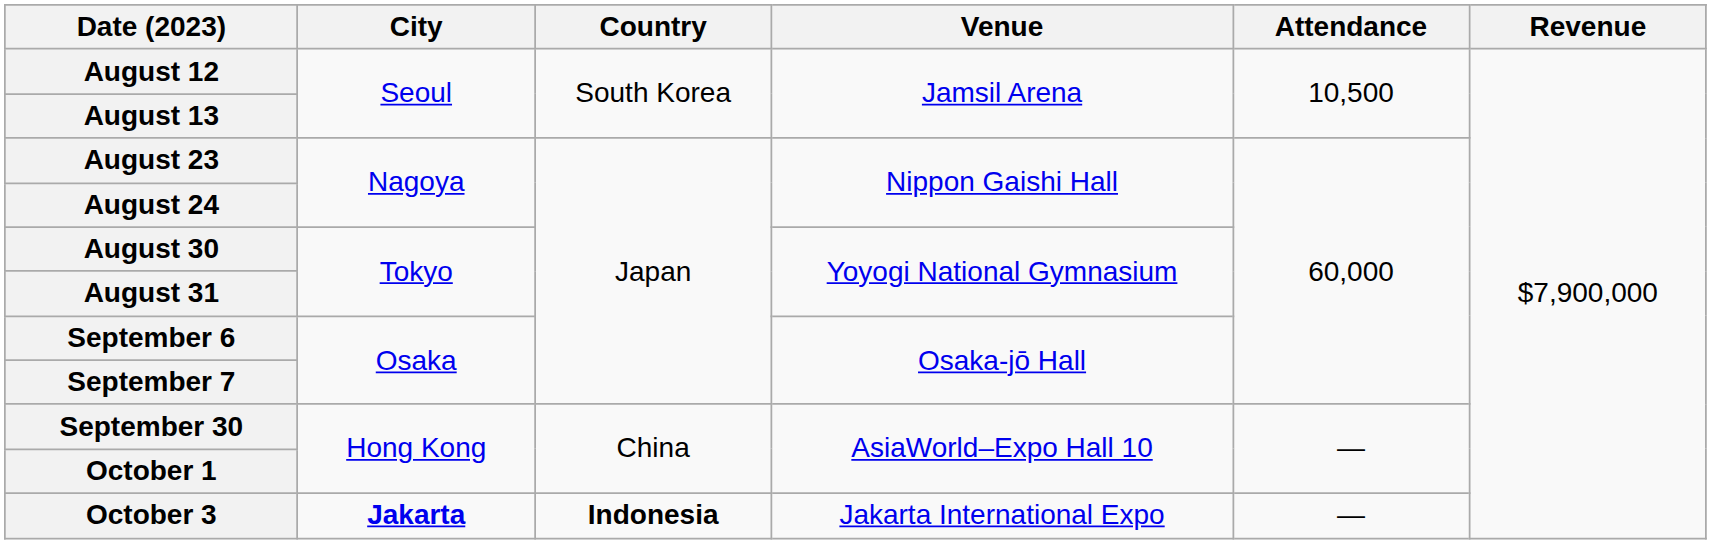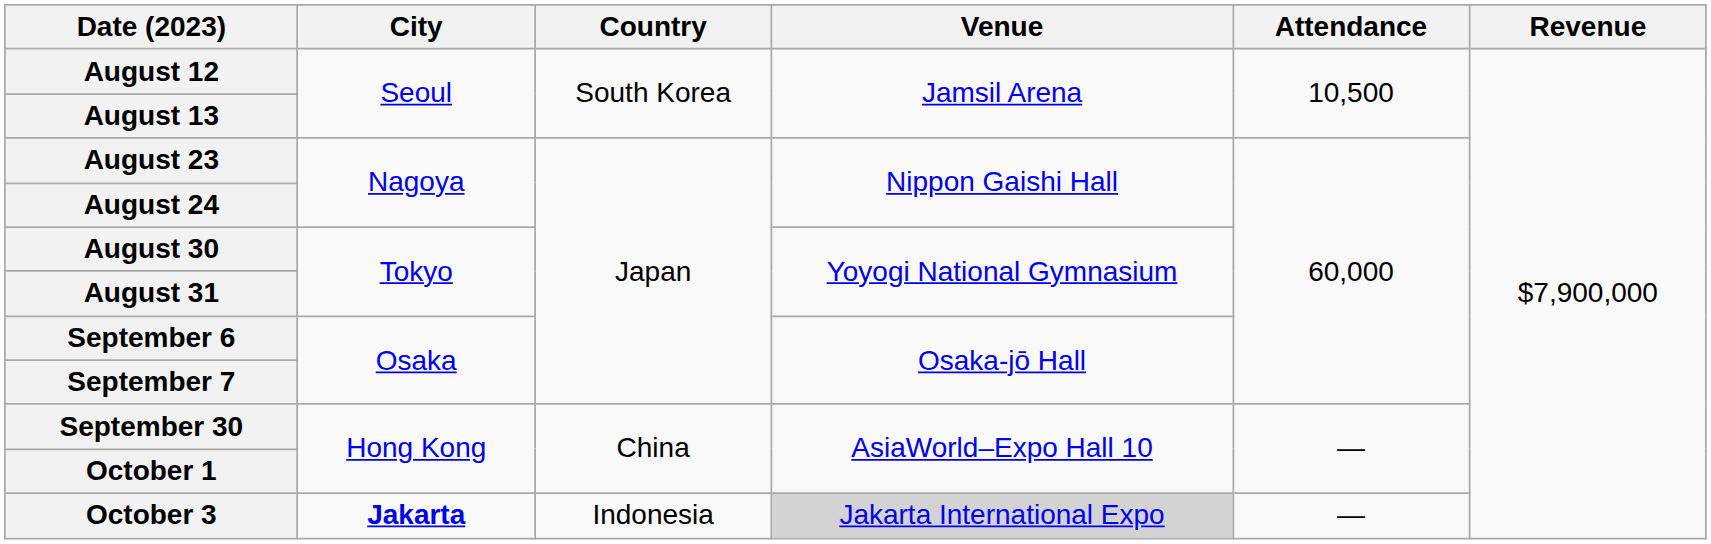(653, 515) bold -> (653, 515) normal
(1002, 515) no background -> (1002, 515) lightgrey background
